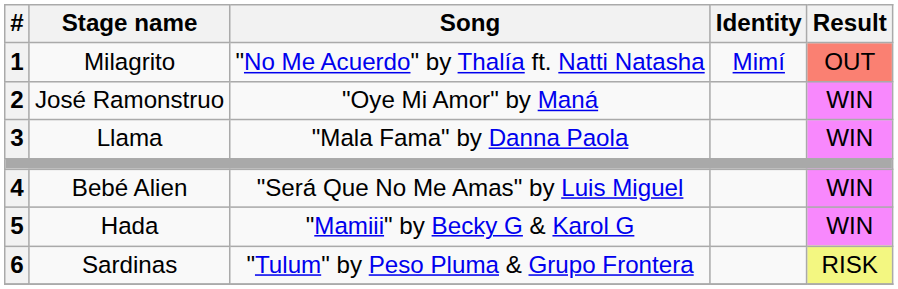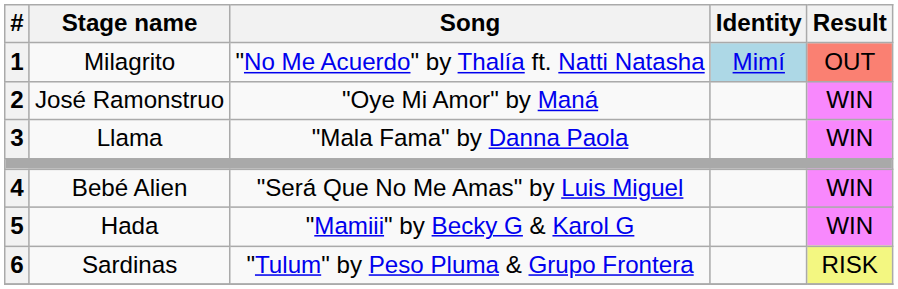(759, 61) no background -> (759, 61) lightblue background
